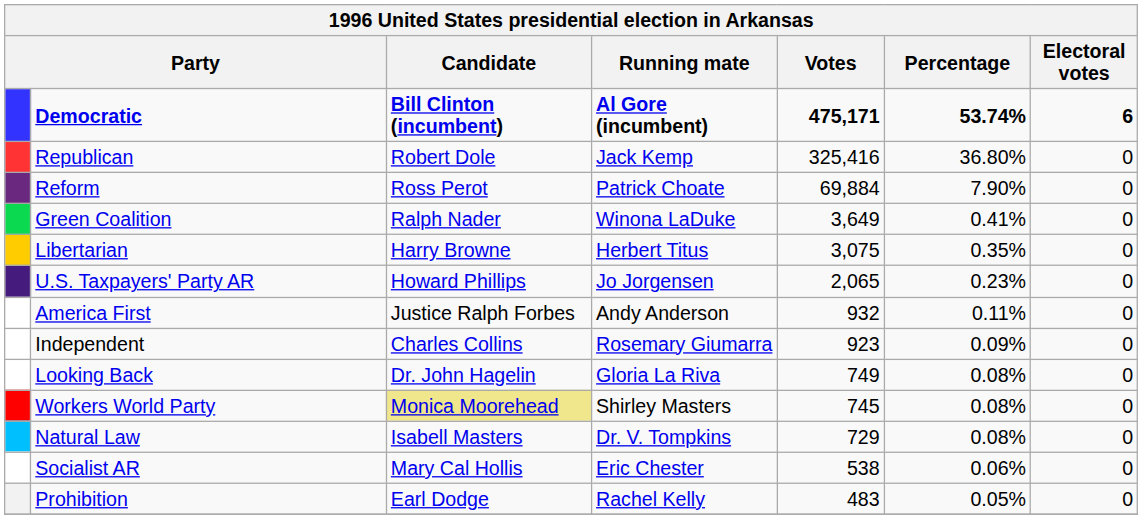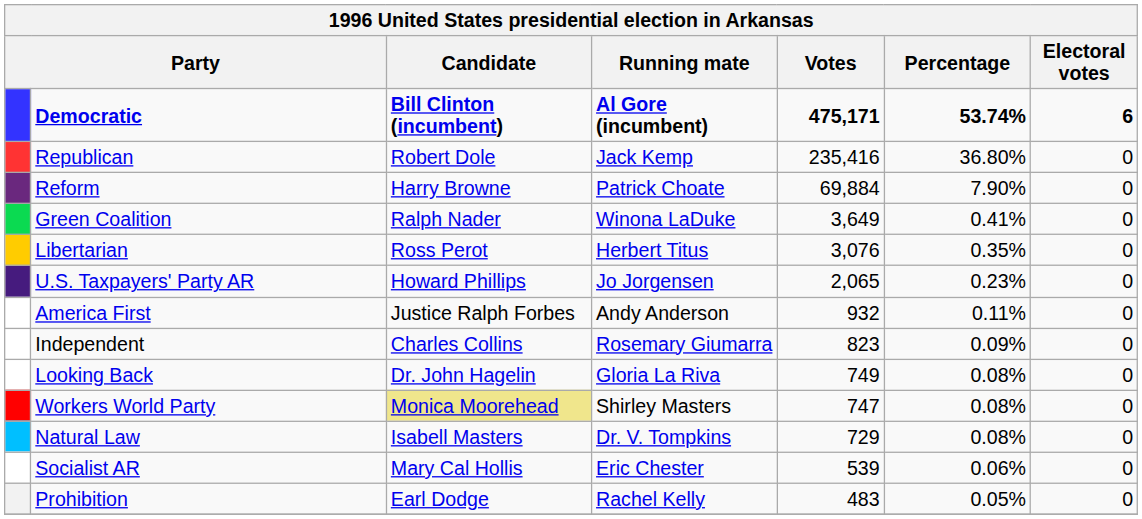(844, 157) 325,416 -> (844, 157) 235,416
(439, 188) Ross Perot -> (451, 188) Harry Browne
(451, 250) Harry Browne -> (439, 250) Ross Perot
(855, 250) 3,075 -> (855, 250) 3,076
(863, 344) 923 -> (863, 344) 823
(863, 406) 745 -> (863, 406) 747
(863, 468) 538 -> (863, 468) 539
